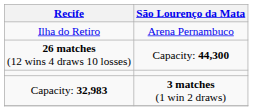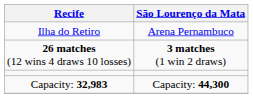(191, 55) Capacity: 44,300 -> (191, 55) 3 matches (1 win 2 draws)
(191, 90) 3 matches (1 win 2 draws) -> (191, 84) Capacity: 44,300
